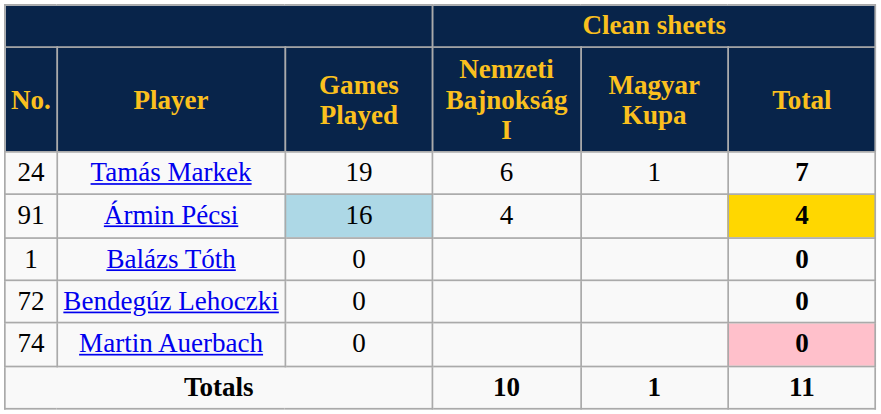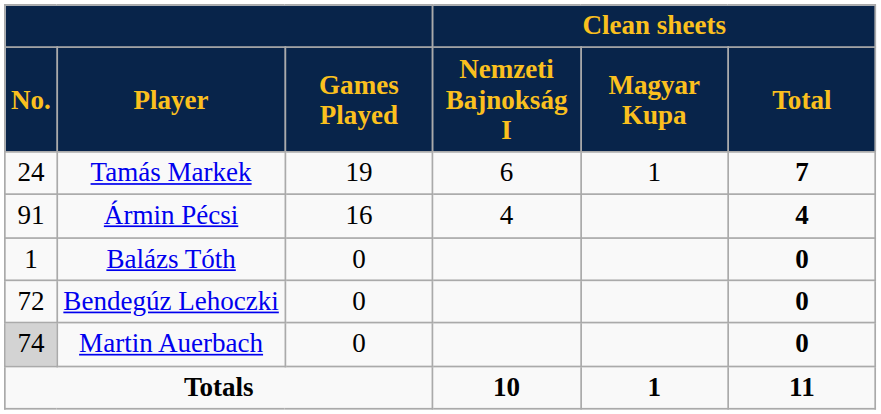(359, 215) lightblue background -> (359, 215) no background
(802, 215) gold background -> (802, 215) no background
(31, 344) no background -> (31, 344) lightgrey background
(802, 344) pink background -> (802, 344) no background
